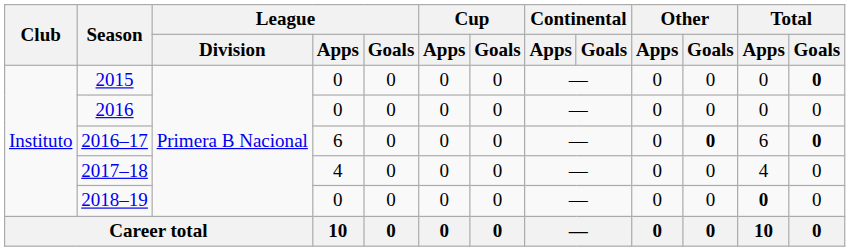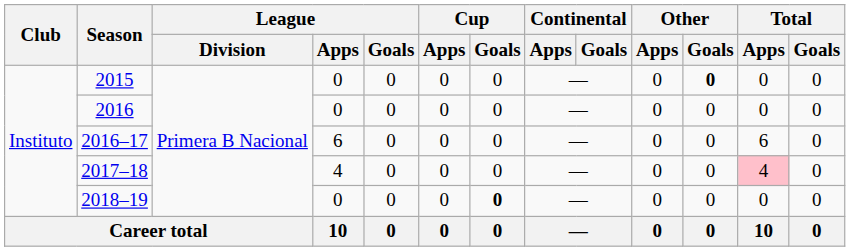(710, 79) normal -> (710, 79) bold
(817, 79) bold -> (817, 79) normal
(710, 140) bold -> (710, 140) normal
(817, 140) bold -> (817, 140) normal
(764, 170) no background -> (764, 170) pink background
(497, 200) normal -> (497, 200) bold
(764, 200) bold -> (764, 200) normal
